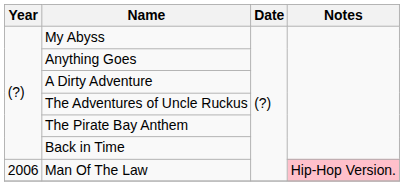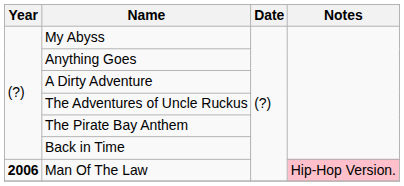(23, 170) normal -> (23, 170) bold
